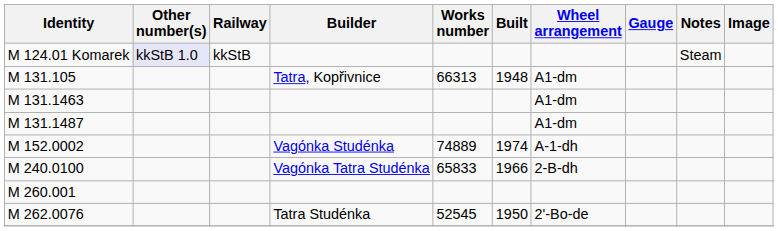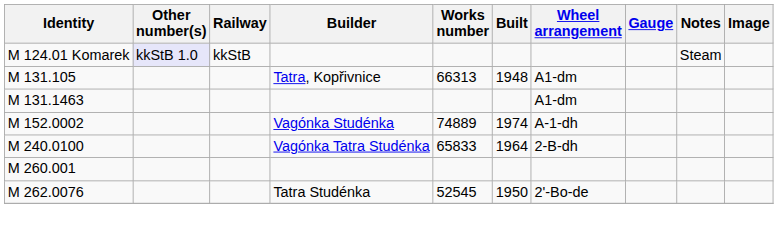- row: (46, 123)
(512, 169) 1966 -> (512, 146) 1964
